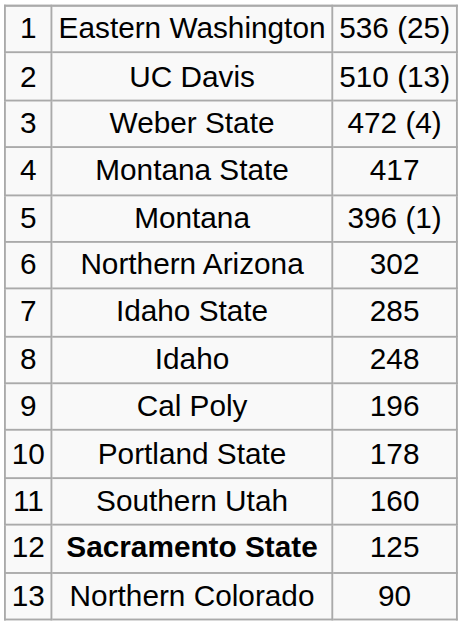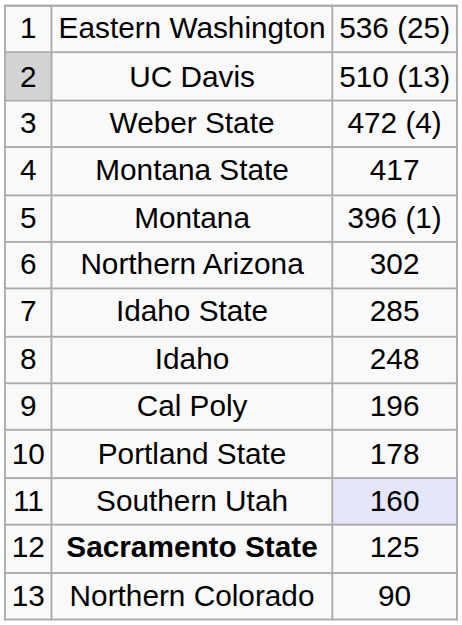(28, 76) no background -> (28, 76) lightgrey background
(395, 500) no background -> (395, 500) lavender background
